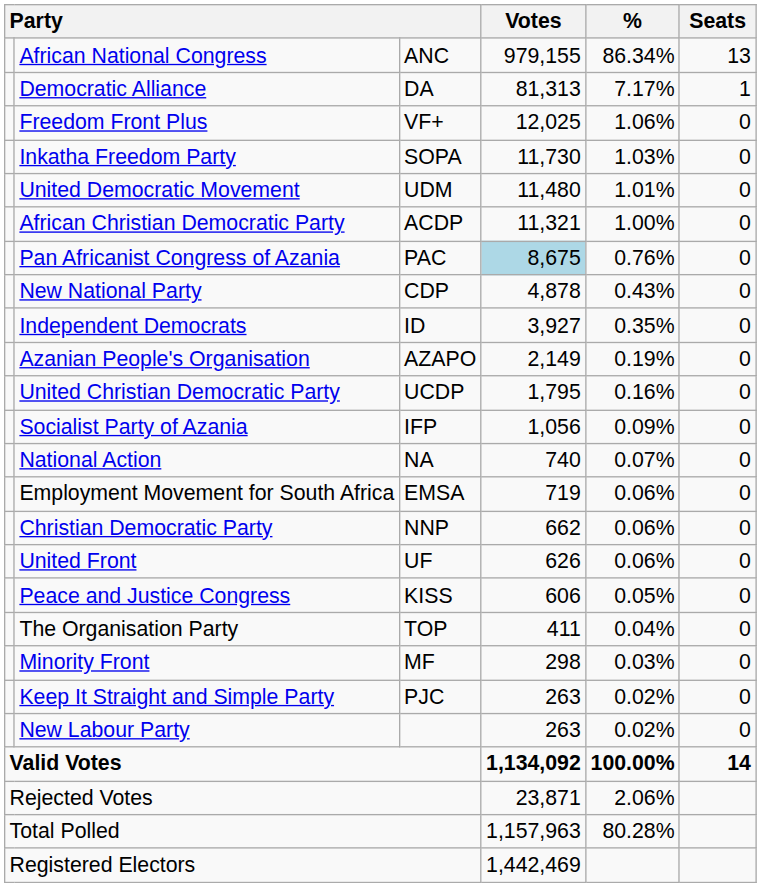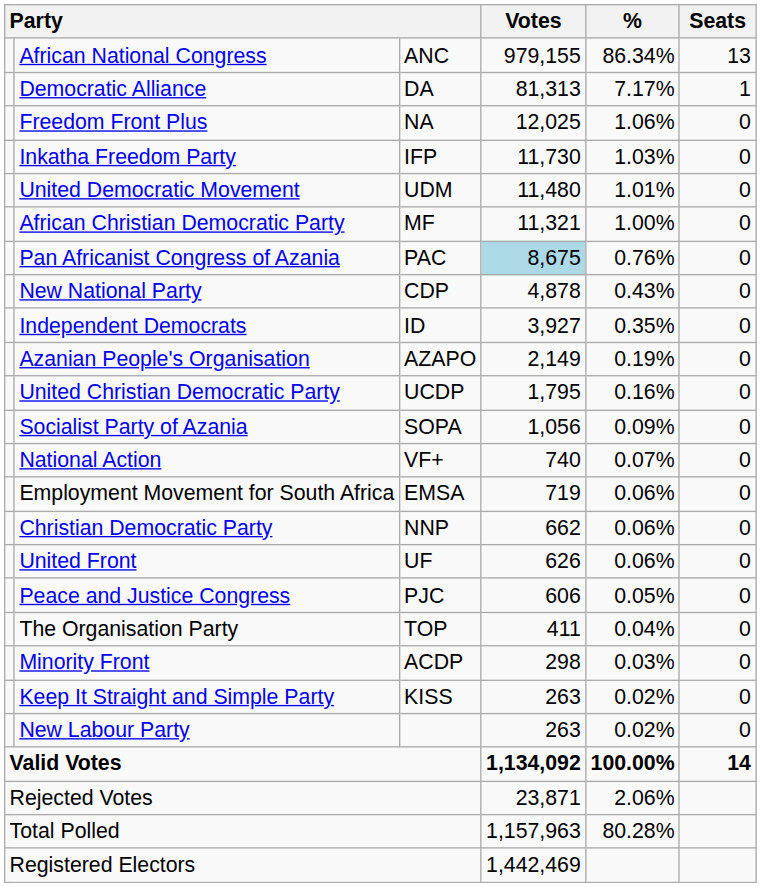(424, 122) VF+ -> (419, 122) NA
(433, 156) SOPA -> (421, 156) IFP
(434, 223) ACDP -> (419, 223) MF
(421, 426) IFP -> (433, 426) SOPA
(419, 460) NA -> (424, 460) VF+
(428, 595) KISS -> (424, 595) PJC
(419, 662) MF -> (434, 662) ACDP
(424, 696) PJC -> (428, 696) KISS
